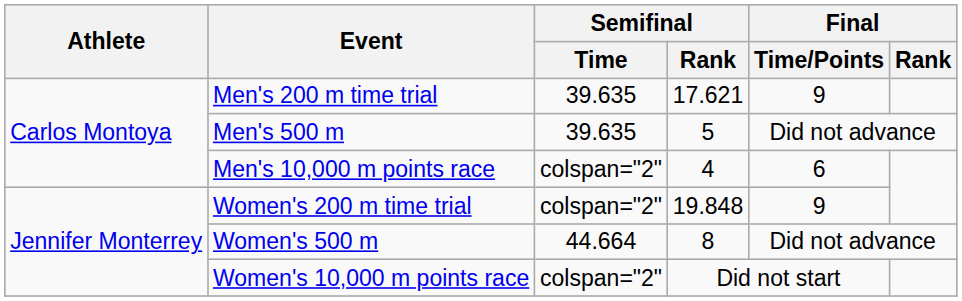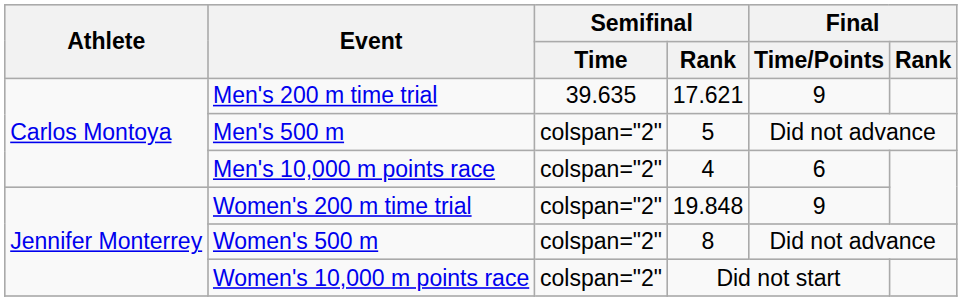(601, 133) 39.635 -> (601, 133) colspan="2"
(601, 242) 44.664 -> (601, 242) colspan="2"
